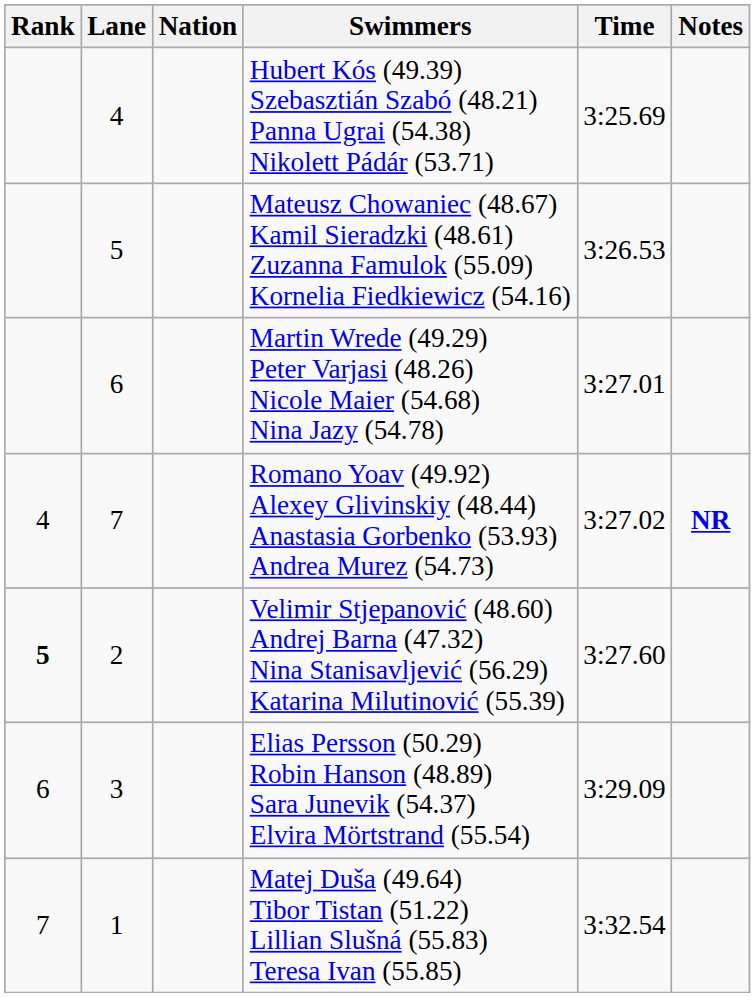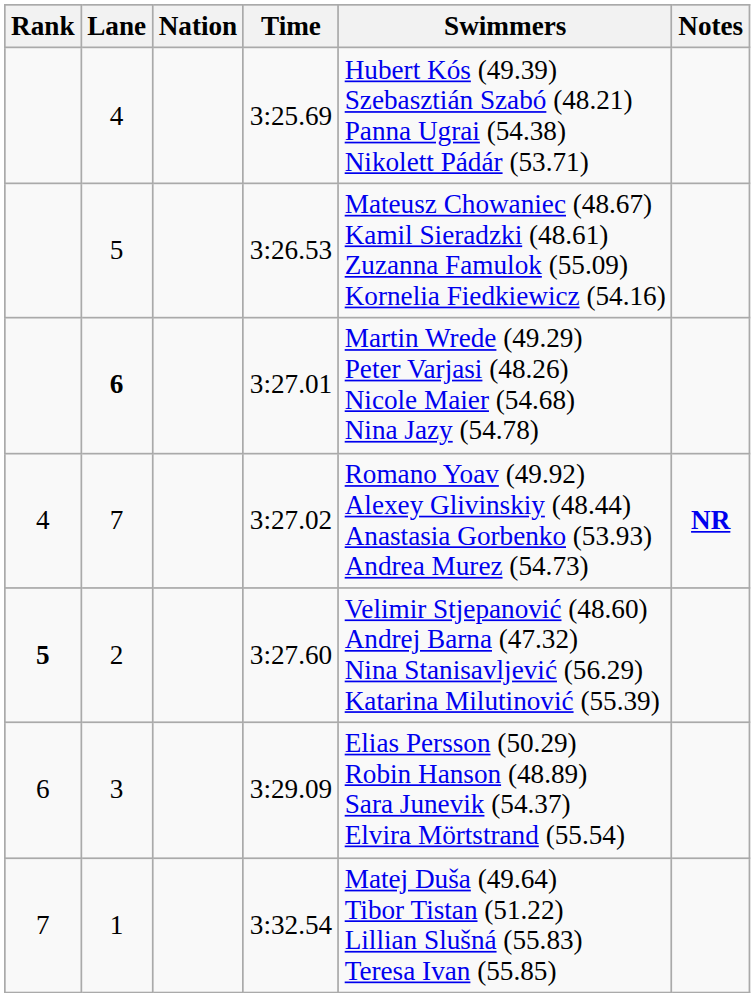columns swapped: (410, 26) <-> (625, 26)
(117, 384) normal -> (117, 384) bold
